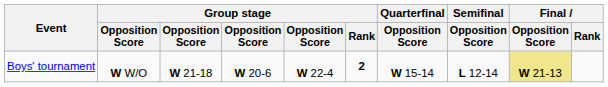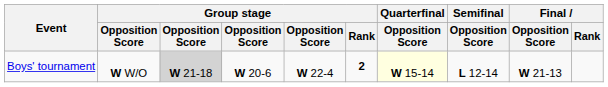(191, 73) no background -> (191, 73) lightgrey background
(412, 73) no background -> (412, 73) lightyellow background
(540, 73) khaki background -> (540, 73) no background
